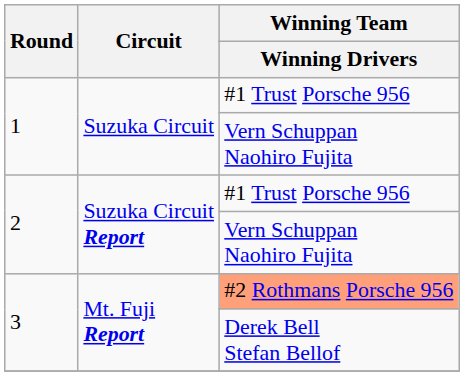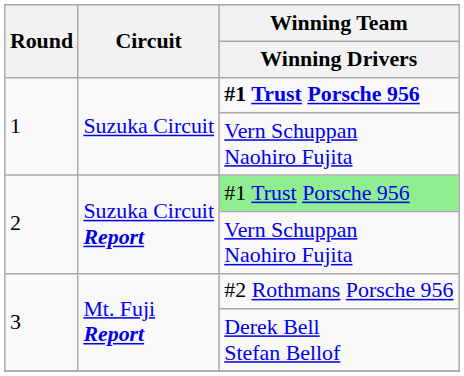(317, 95) normal -> (322, 95) bold
(317, 193) no background -> (317, 193) lightgreen background
(339, 291) lightsalmon background -> (339, 291) no background
